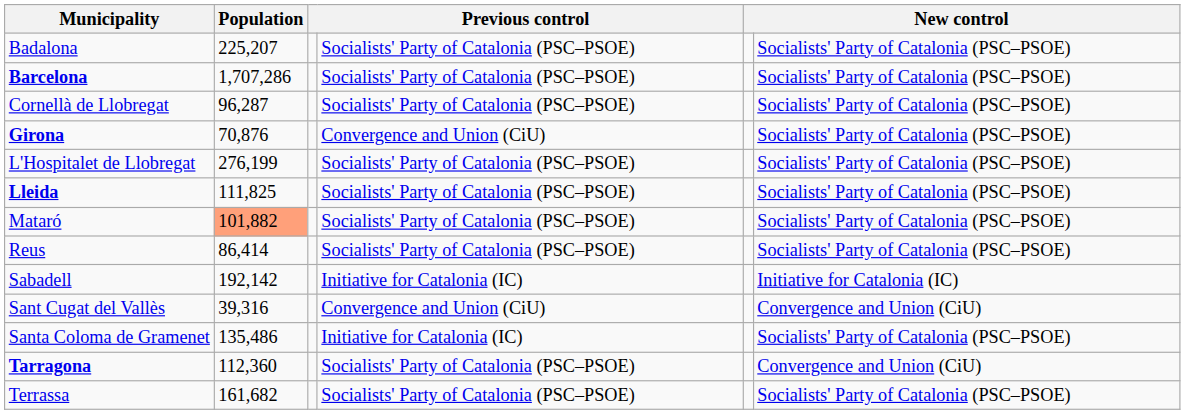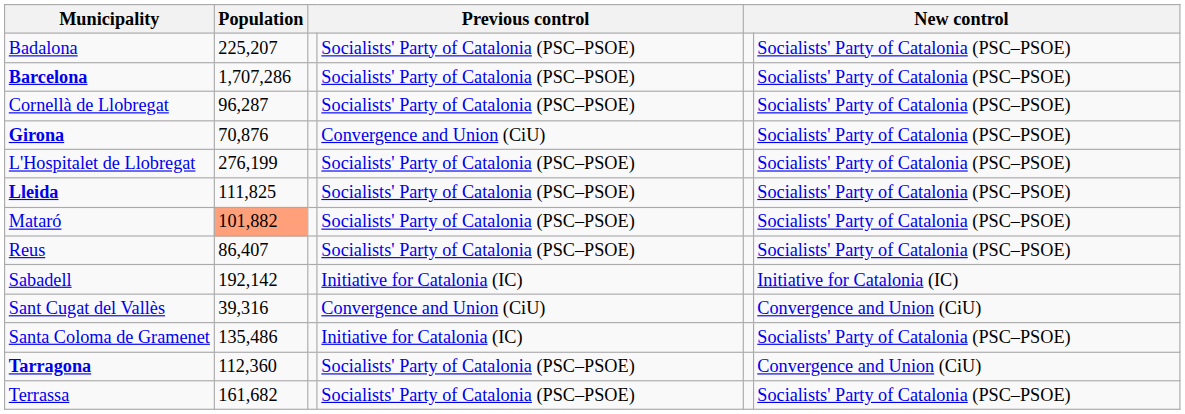(243, 250) 86,414 -> (243, 250) 86,407
